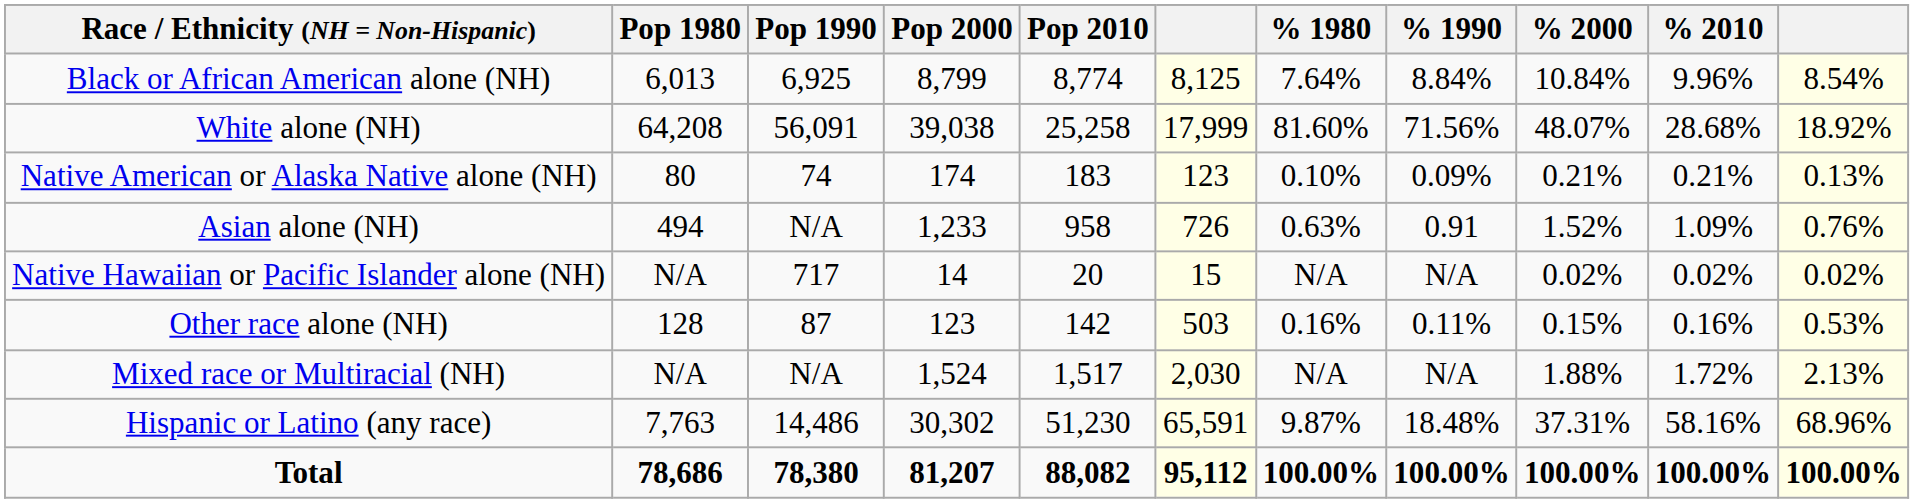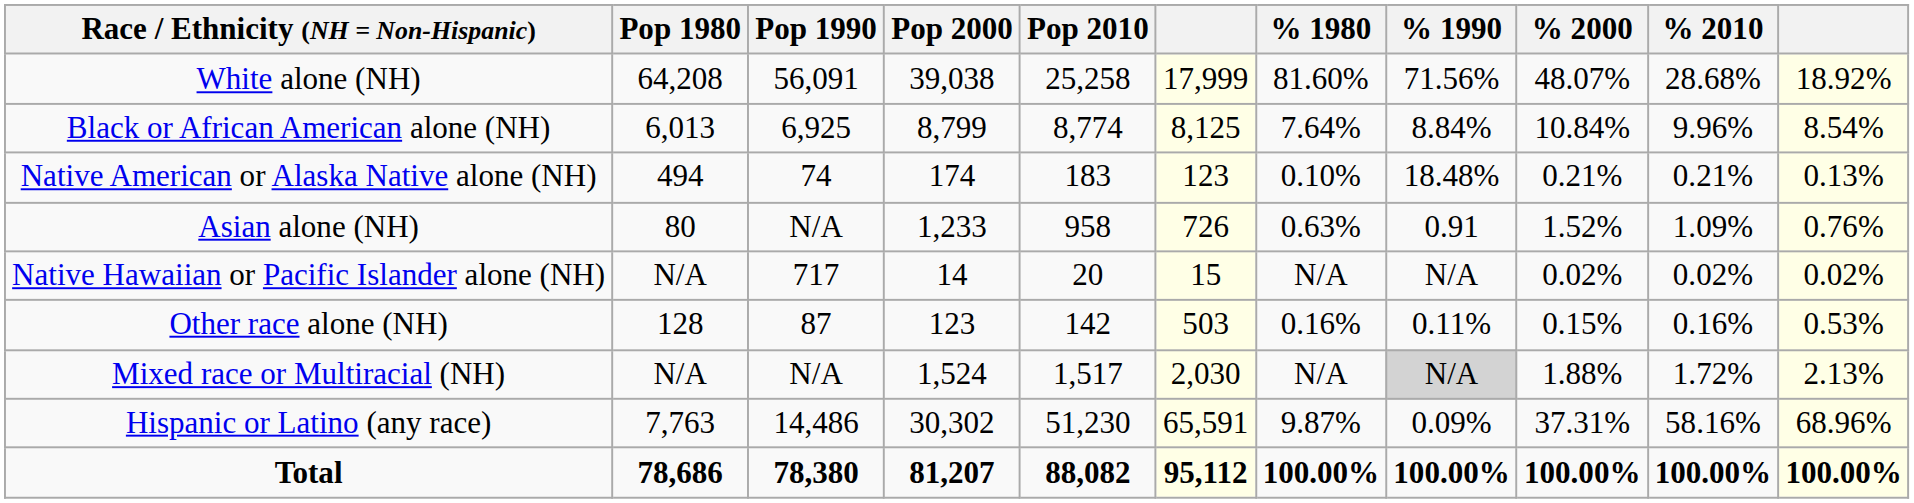rows swapped: (309, 127) <-> (309, 78)
(680, 176) 80 -> (680, 176) 494
(1452, 176) 0.09% -> (1452, 176) 18.48%
(680, 226) 494 -> (680, 226) 80
(1452, 373) no background -> (1452, 373) lightgrey background
(1452, 422) 18.48% -> (1452, 422) 0.09%
